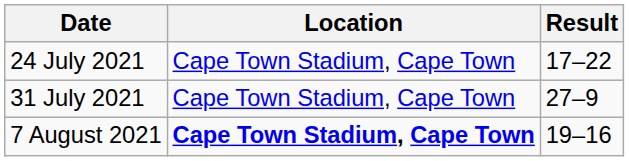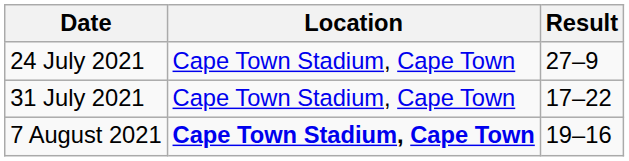(579, 60) 17–22 -> (572, 60) 27–9
(572, 98) 27–9 -> (579, 98) 17–22
